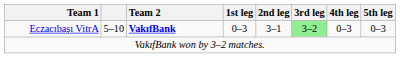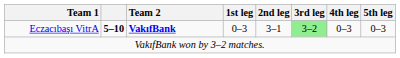(114, 28) normal -> (114, 28) bold
